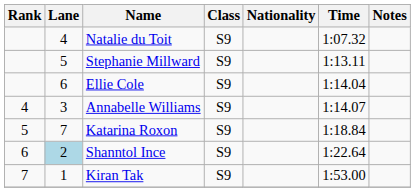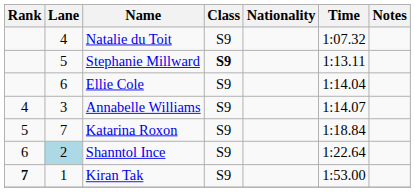(224, 61) normal -> (224, 61) bold
(25, 175) normal -> (25, 175) bold
